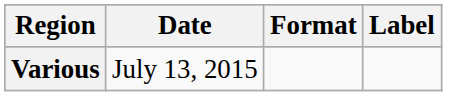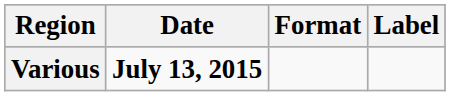(185, 68) normal -> (187, 68) bold
